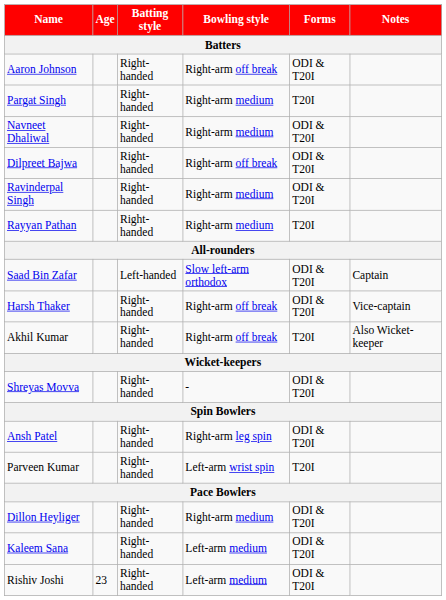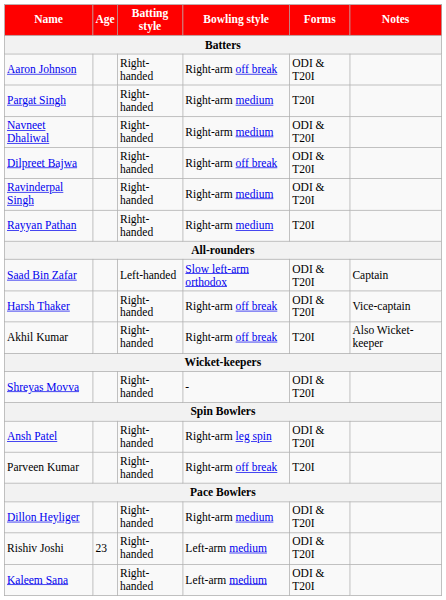(230, 467) Left-arm wrist spin -> (231, 467) Right-arm off break
rows swapped: (38, 548) <-> (35, 579)
